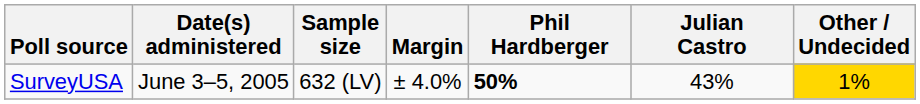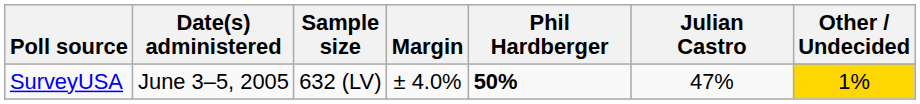(712, 81) 43% -> (712, 81) 47%
